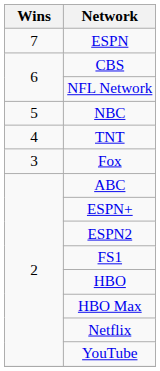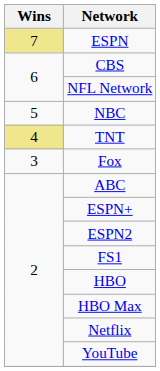(34, 40) no background -> (34, 40) khaki background
(34, 137) no background -> (34, 137) khaki background
